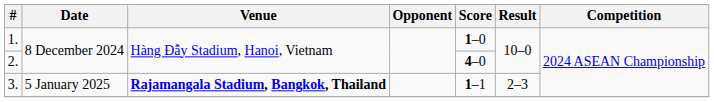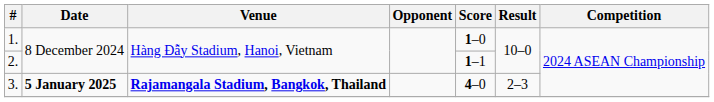(475, 62) 4–0 -> (475, 62) 1–1
(67, 85) normal -> (71, 85) bold
(475, 85) 1–1 -> (475, 85) 4–0
